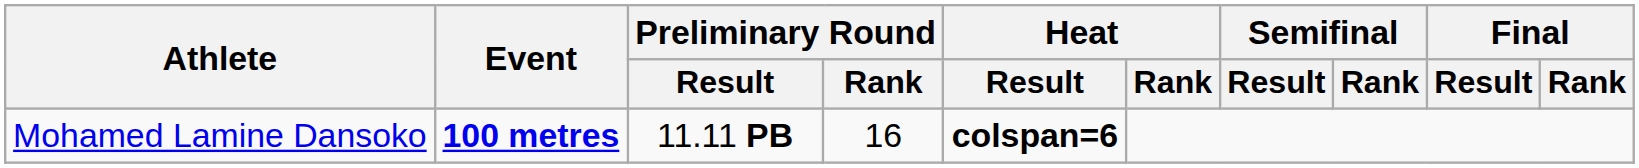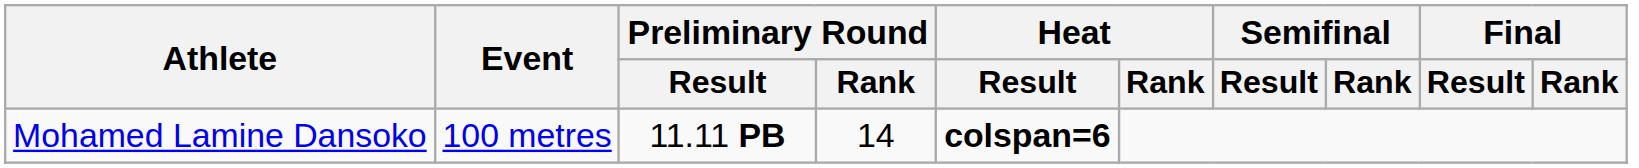(531, 136) bold -> (527, 136) normal
(883, 136) 16 -> (876, 136) 14
